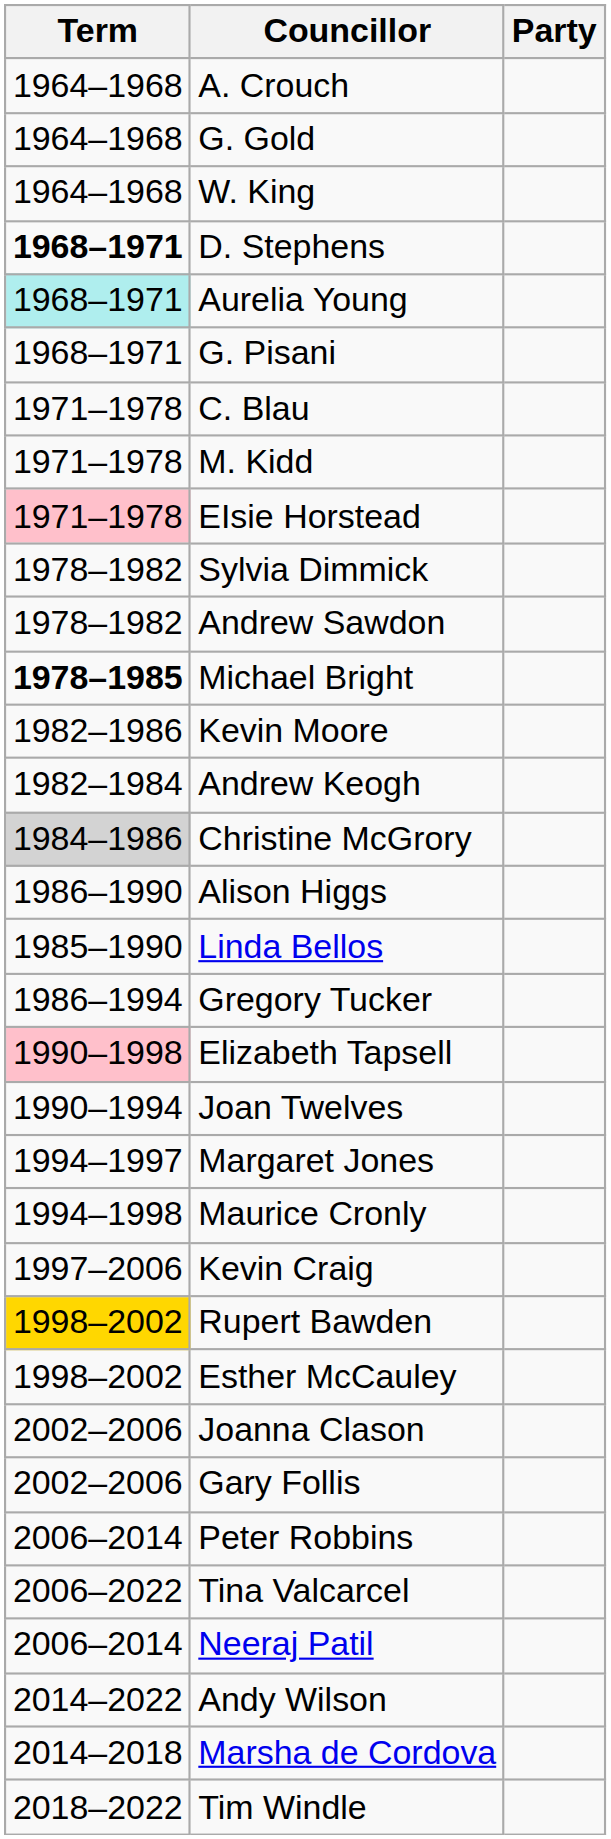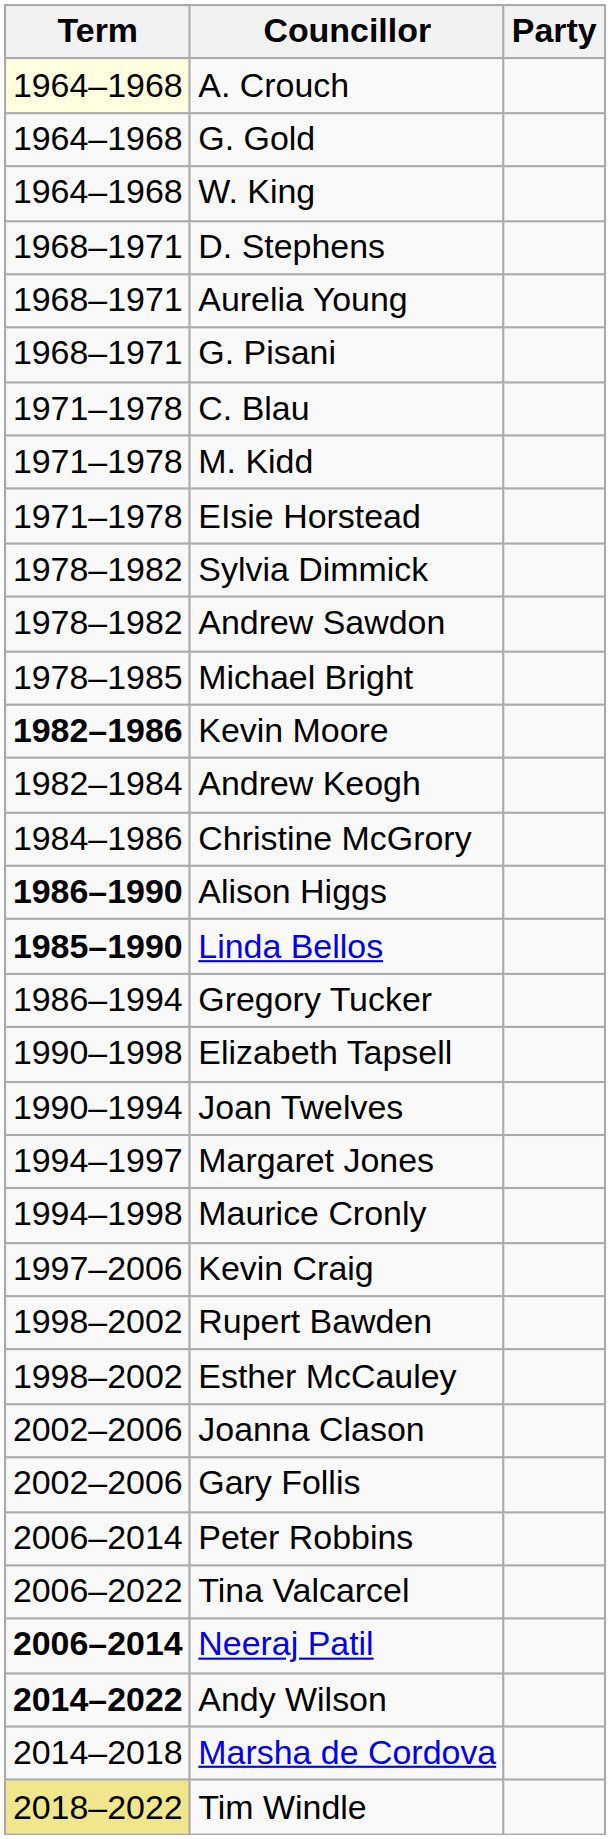(98, 85) no background -> (98, 85) lightyellow background
(98, 246) bold -> (98, 246) normal
(98, 300) paleturquoise background -> (98, 300) no background
(98, 515) pink background -> (98, 515) no background
(98, 676) bold -> (98, 676) normal
(98, 730) normal -> (98, 730) bold
(98, 838) lightgrey background -> (98, 838) no background
(98, 892) normal -> (98, 892) bold
(98, 945) normal -> (98, 945) bold
(98, 1053) pink background -> (98, 1053) no background
(98, 1322) gold background -> (98, 1322) no background
(98, 1645) normal -> (98, 1645) bold
(98, 1699) normal -> (98, 1699) bold
(98, 1806) no background -> (98, 1806) khaki background
